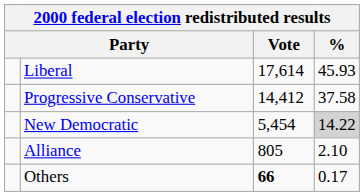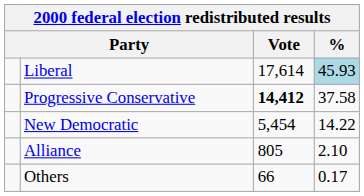(337, 71) no background -> (337, 71) lightblue background
(281, 97) normal -> (281, 97) bold
(337, 124) lightgrey background -> (337, 124) no background
(266, 177) bold -> (266, 177) normal
